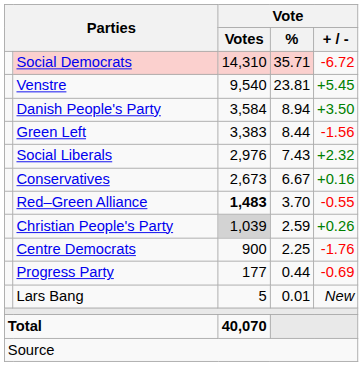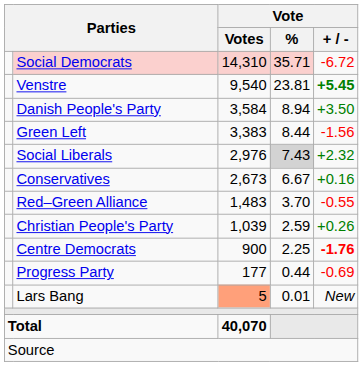(336, 86) normal -> (336, 86) bold
(296, 156) no background -> (296, 156) lightgrey background
(248, 202) bold -> (248, 202) normal
(248, 226) lightgrey background -> (248, 226) no background
(338, 249) normal -> (338, 249) bold
(263, 296) no background -> (263, 296) lightsalmon background
